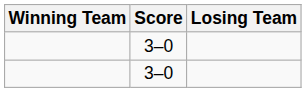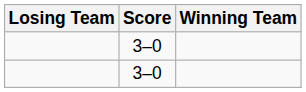columns swapped: (67, 18) <-> (244, 18)
